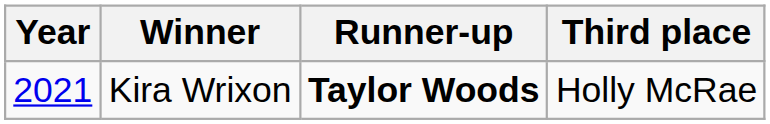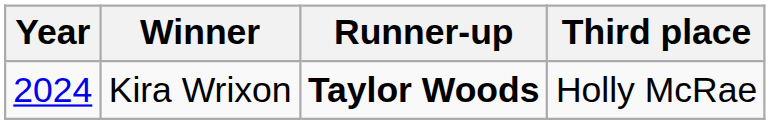(53, 89) 2021 -> (53, 89) 2024
